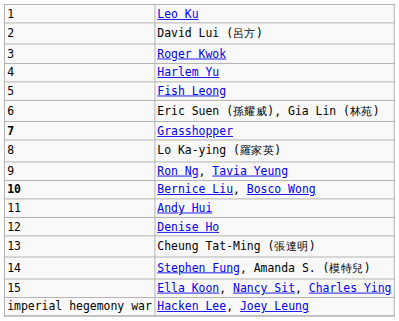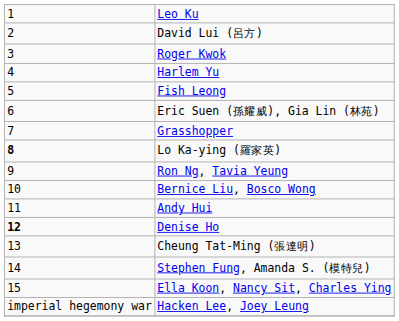(11, 131) bold -> (11, 131) normal
(11, 151) normal -> (11, 151) bold
(14, 189) bold -> (14, 189) normal
(14, 227) normal -> (14, 227) bold
